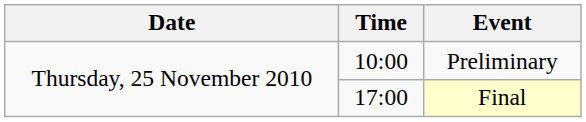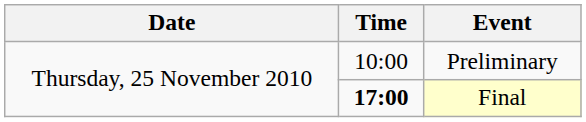(381, 97) normal -> (381, 97) bold
